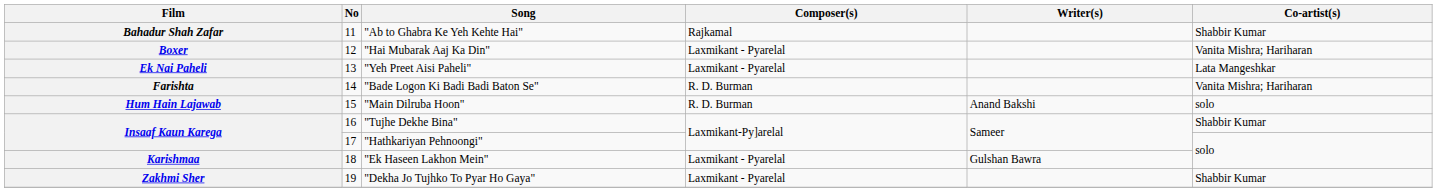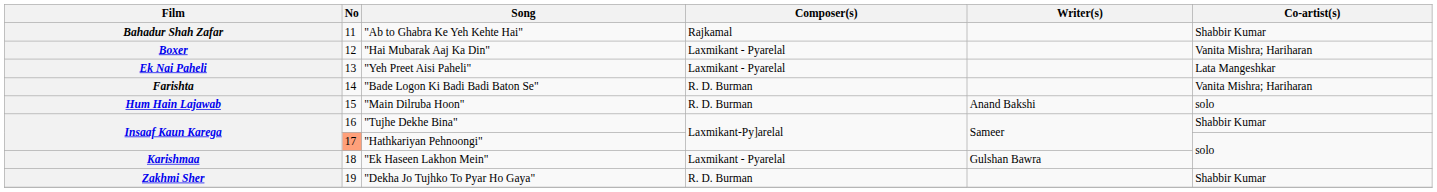(351, 141) no background -> (351, 141) lightsalmon background
(737, 178) Laxmikant - Pyarelal -> (720, 178) R. D. Burman
